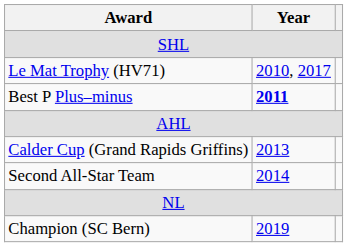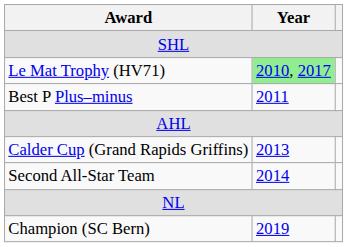(293, 70) no background -> (293, 70) lightgreen background
(272, 96) bold -> (272, 96) normal
